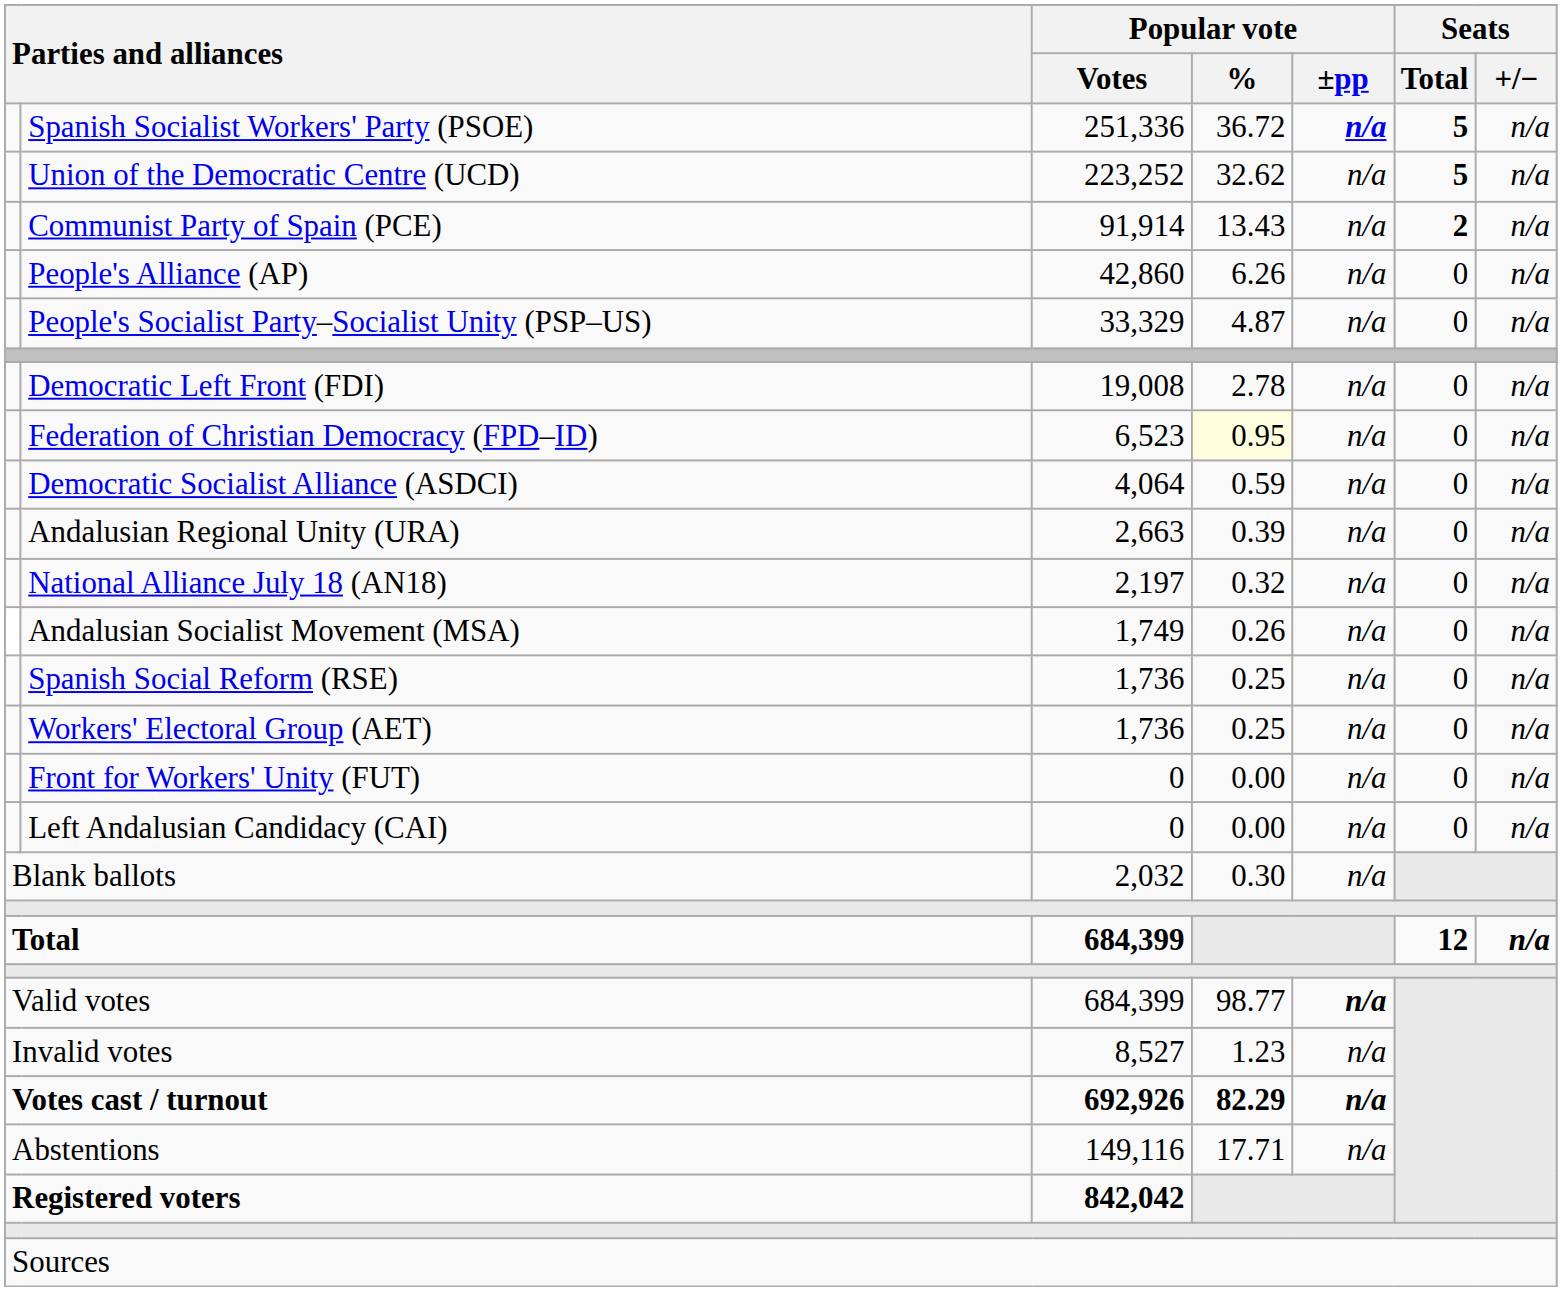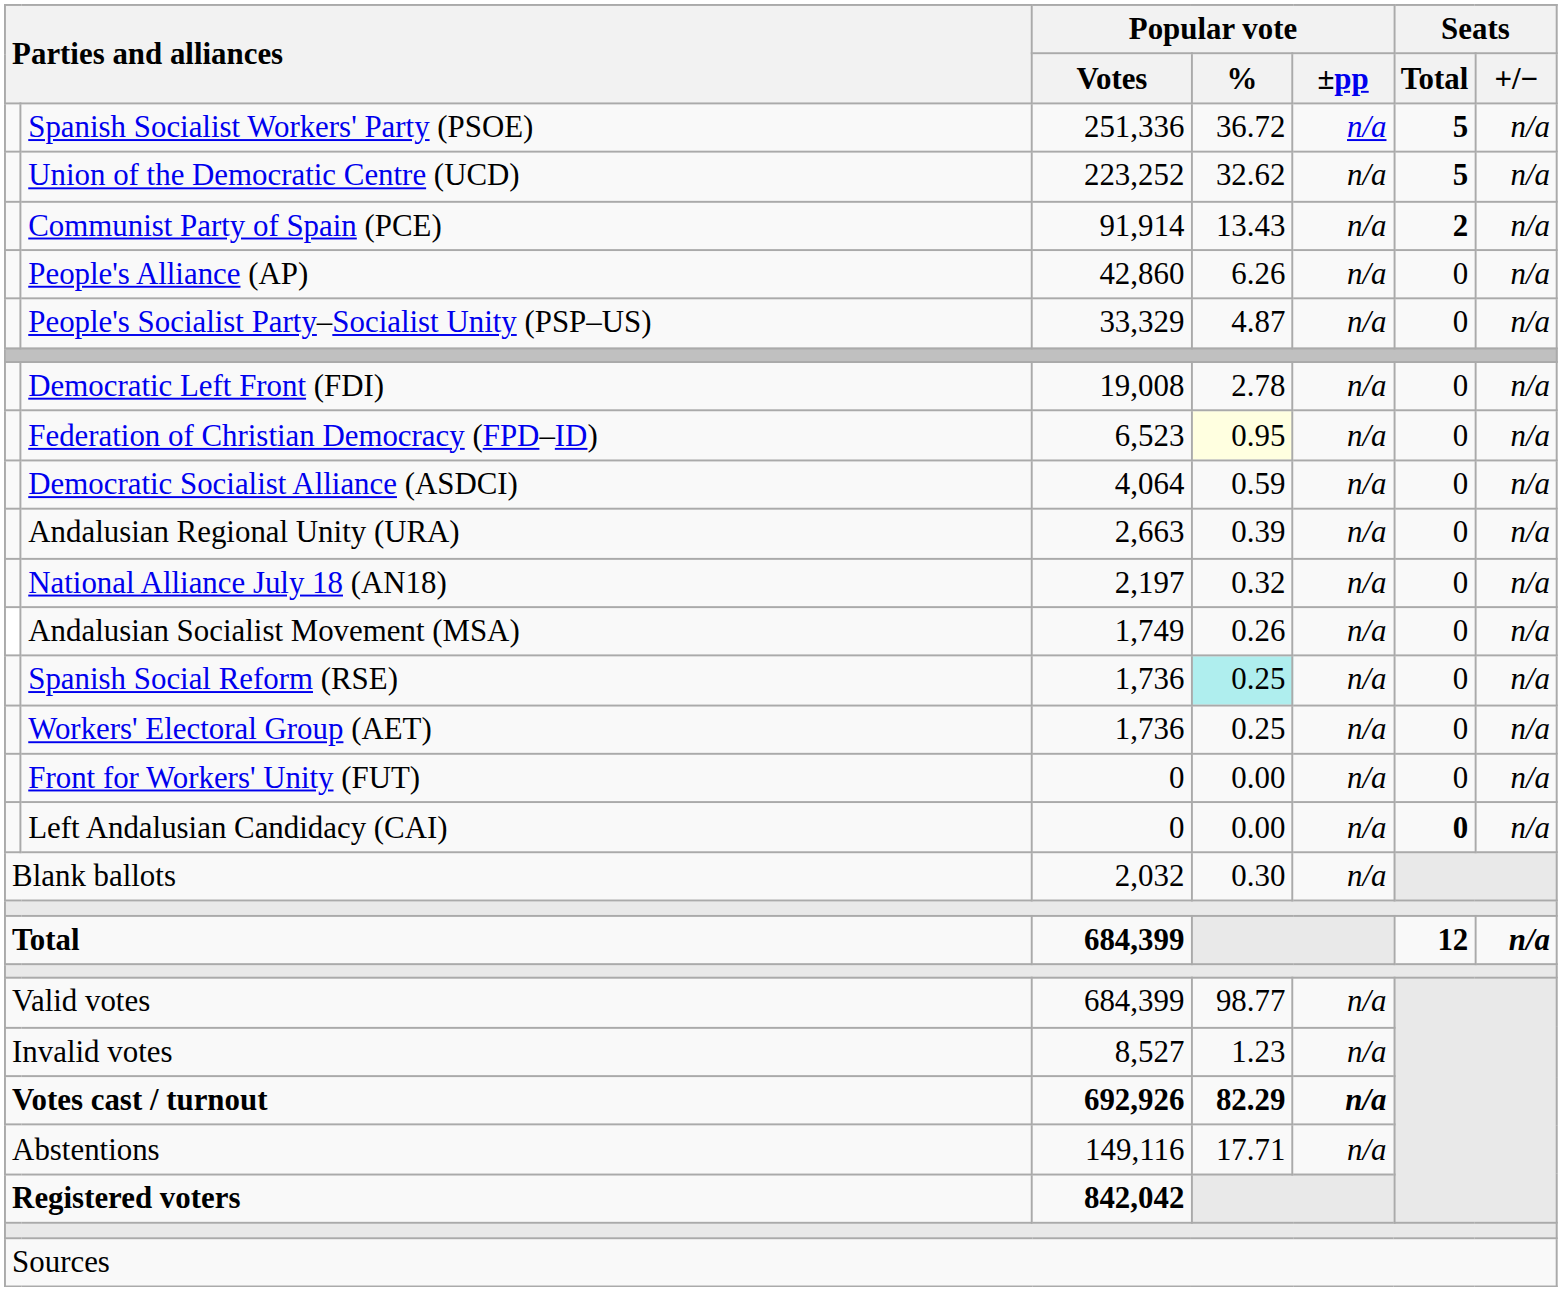(1366, 126) bold -> (1367, 126) normal
(1258, 679) no background -> (1258, 679) paleturquoise background
(1461, 826) normal -> (1461, 826) bold
(1366, 1002) bold -> (1367, 1002) normal
